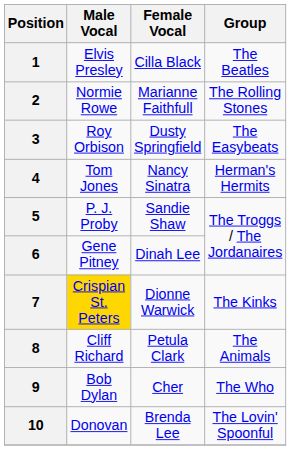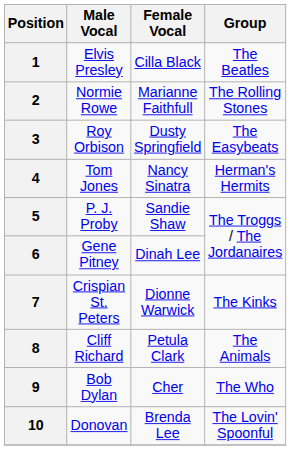(99, 302) gold background -> (99, 302) no background
